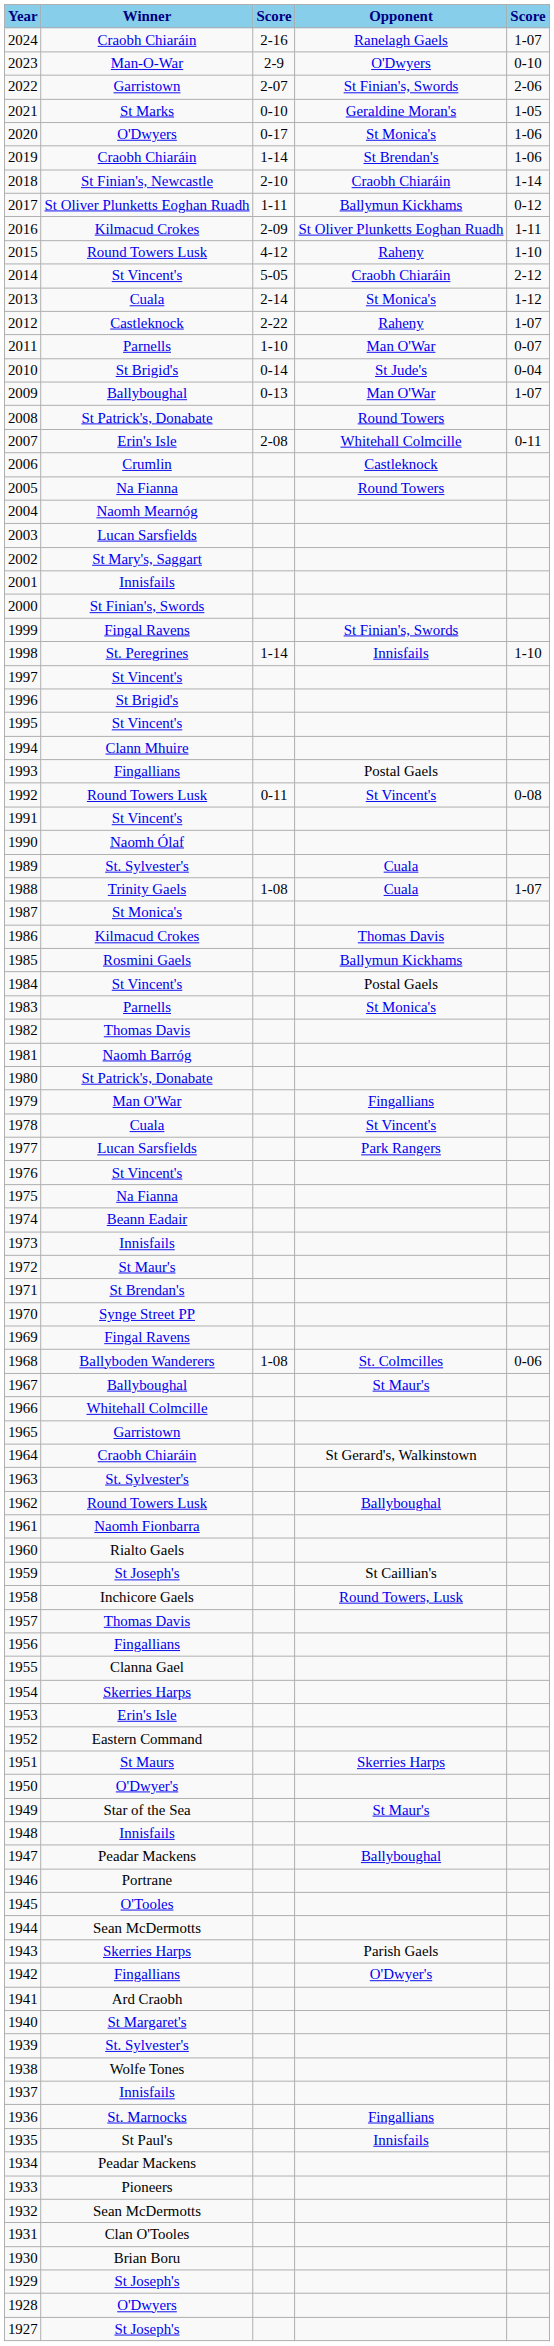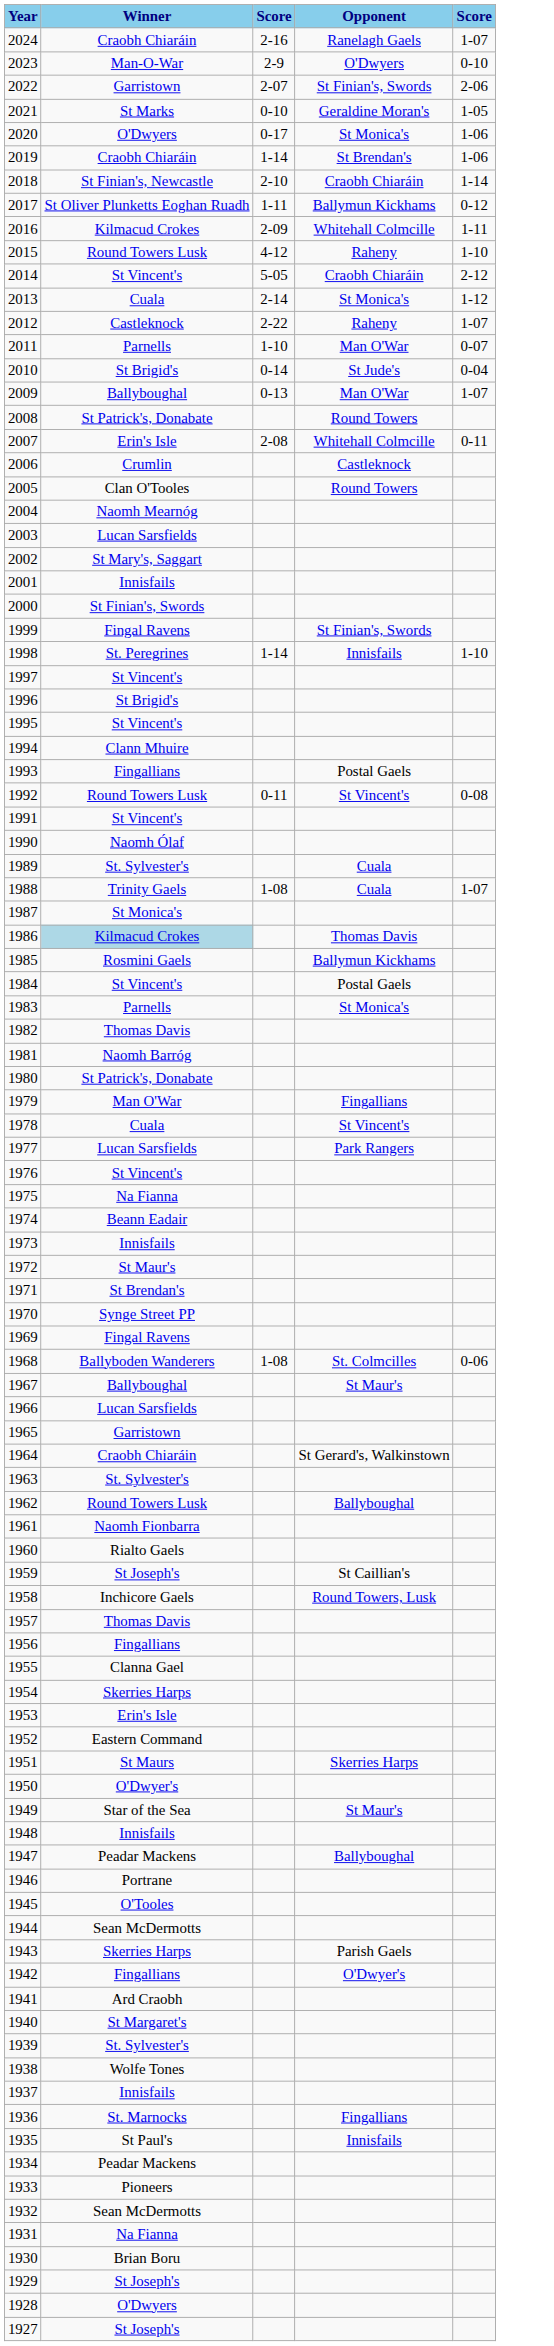(401, 228) St Oliver Plunketts Eoghan Ruadh -> (374, 228) Whitehall Colmcille
(147, 488) Na Fianna -> (147, 488) Clan O'Tooles
(147, 936) no background -> (147, 936) lightblue background
(147, 1408) Whitehall Colmcille -> (147, 1408) Lucan Sarsfields
(147, 2234) Clan O'Tooles -> (147, 2234) Na Fianna
